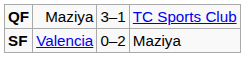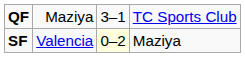(113, 41) no background -> (113, 41) lightyellow background
